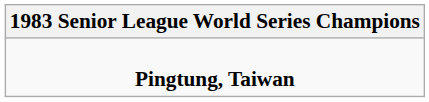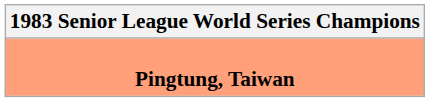(215, 79) no background -> (215, 79) lightsalmon background
